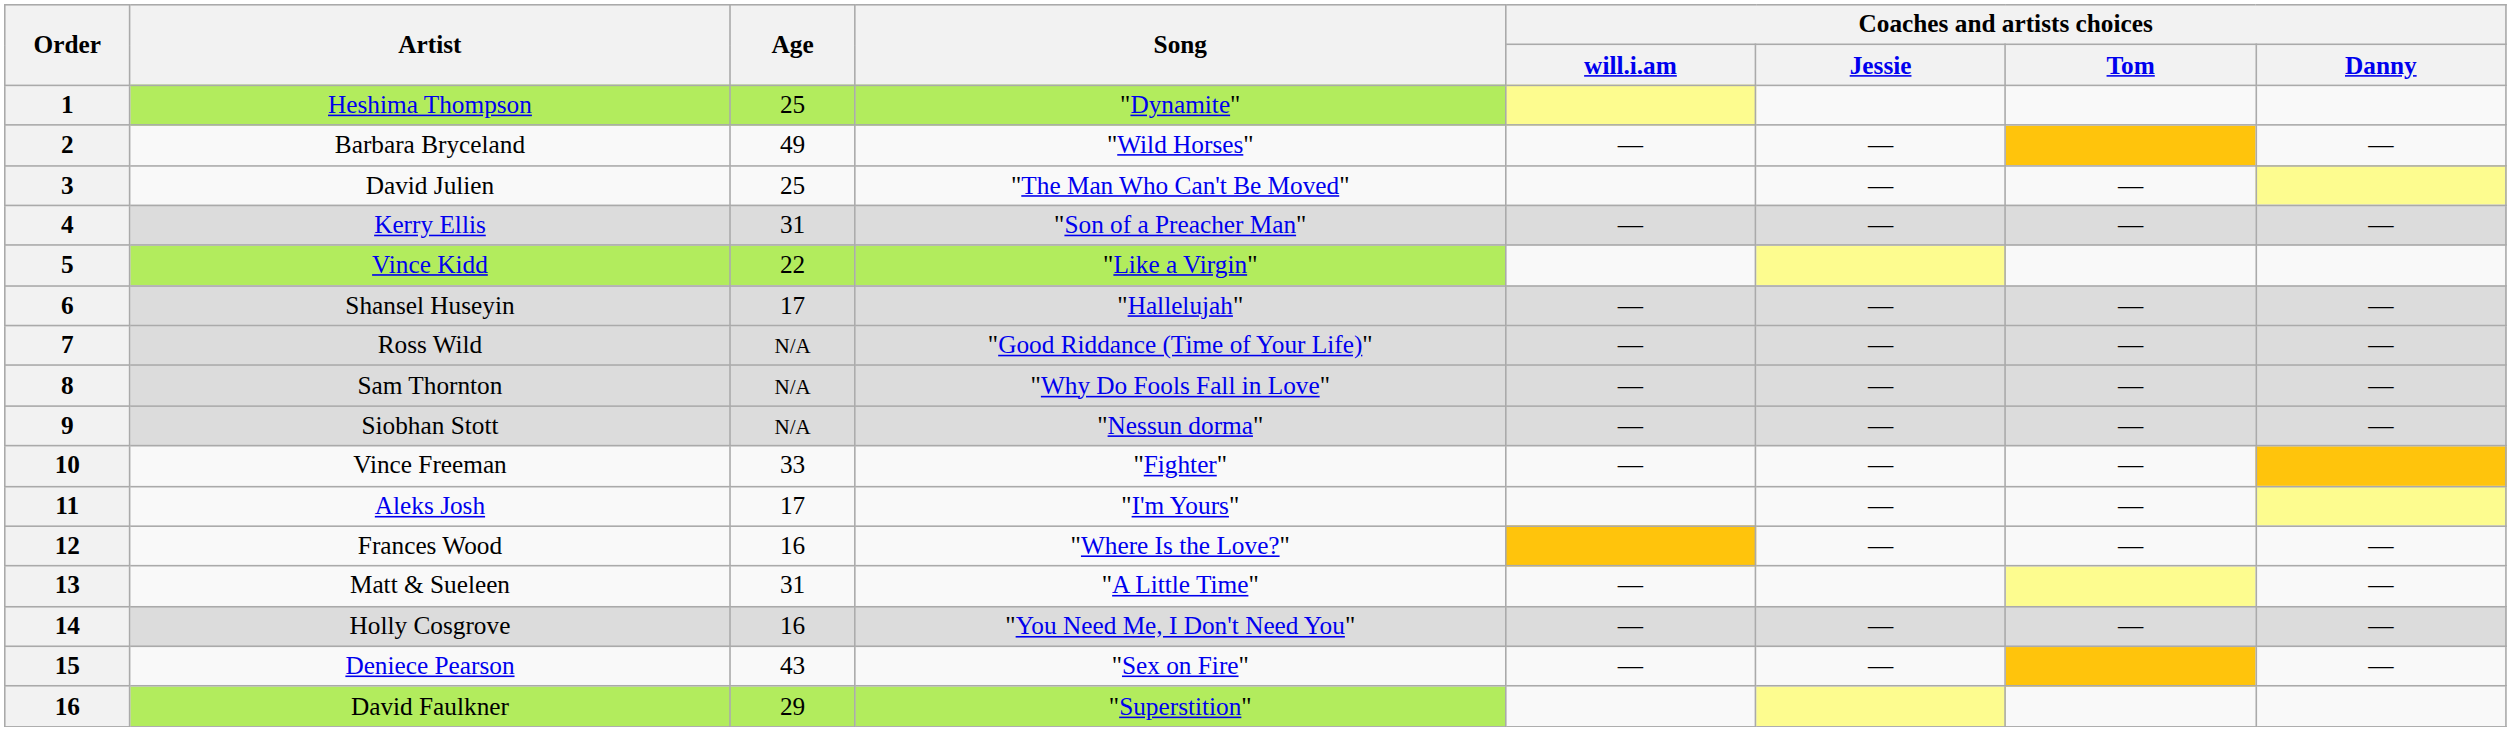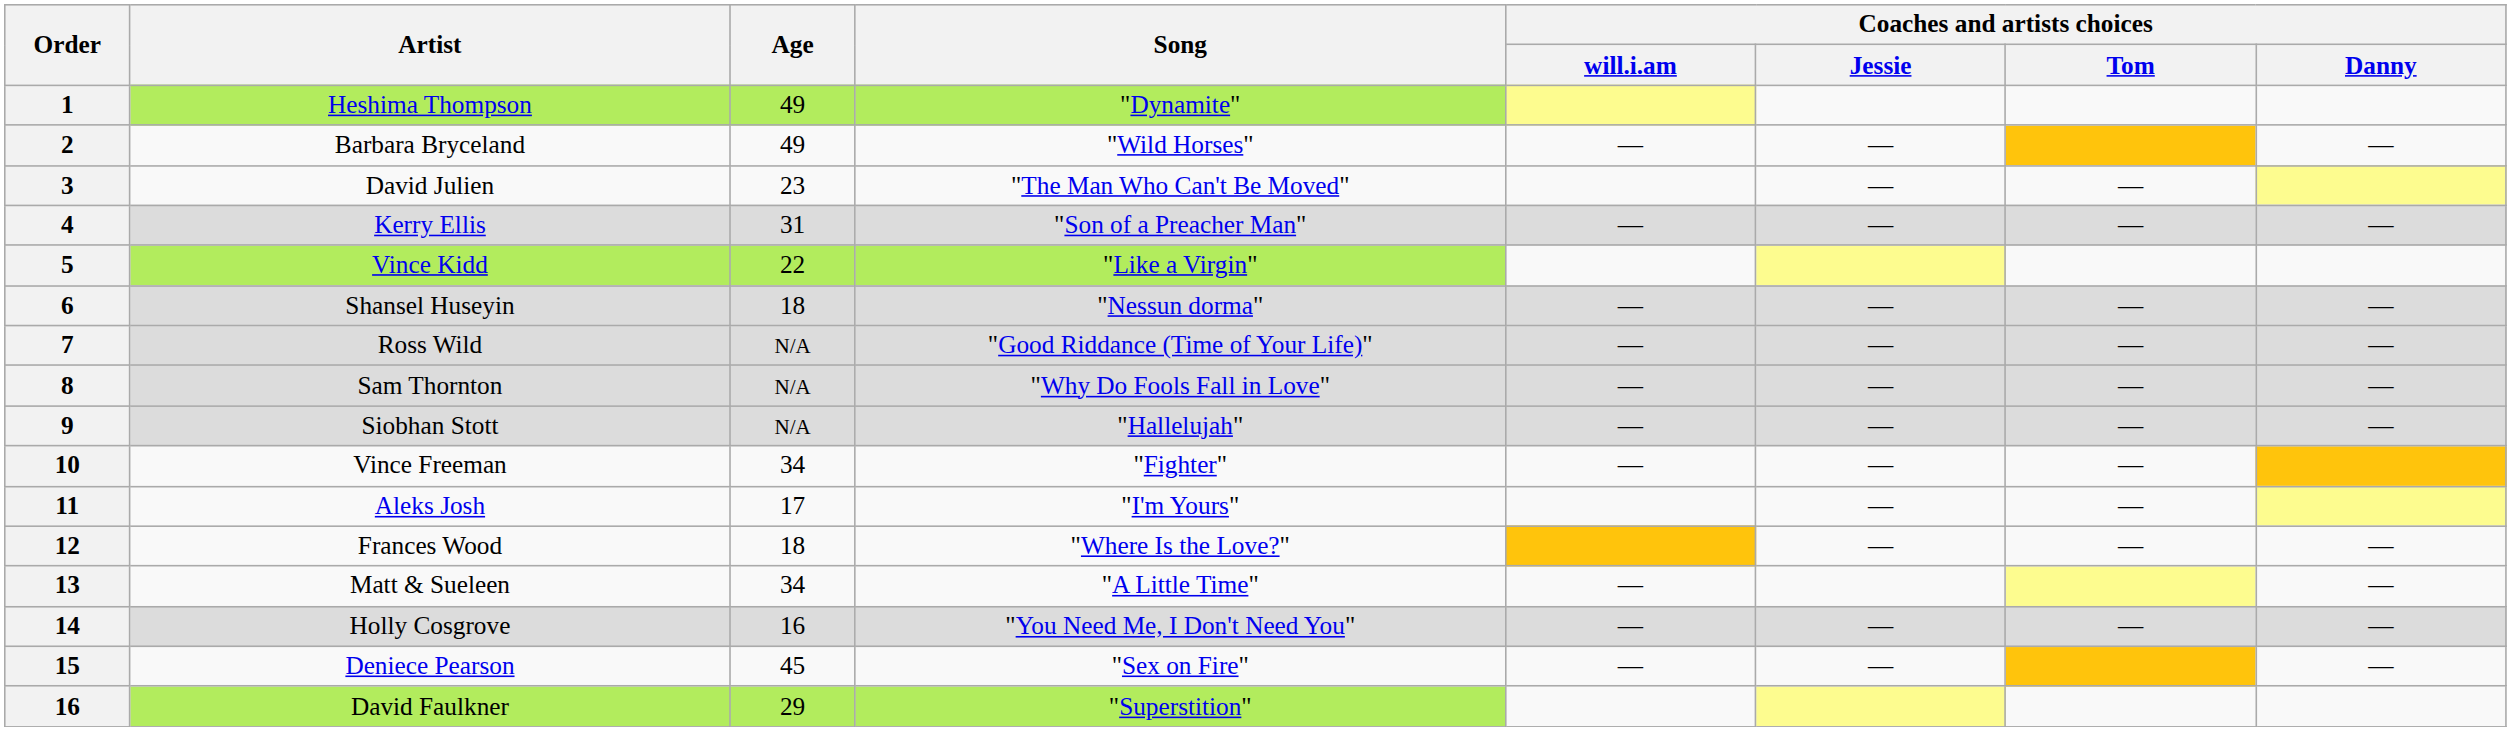(793, 104) 25 -> (793, 104) 49
(793, 184) 25 -> (793, 184) 23
(793, 305) 17 -> (793, 305) 18
(1180, 305) "Hallelujah" -> (1180, 305) "Nessun dorma"
(1180, 425) "Nessun dorma" -> (1180, 425) "Hallelujah"
(793, 465) 33 -> (793, 465) 34
(793, 545) 16 -> (793, 545) 18
(793, 585) 31 -> (793, 585) 34
(793, 666) 43 -> (793, 666) 45
